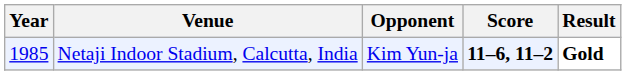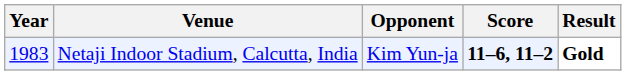(29, 53) 1985 -> (29, 53) 1983
